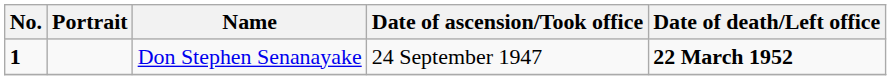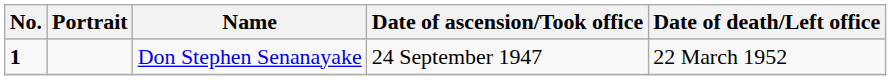(723, 56) bold -> (720, 56) normal
